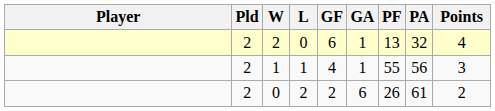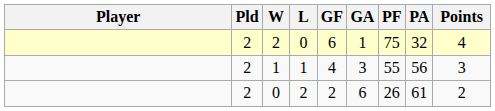(392, 42) 13 -> (392, 42) 75
(362, 67) 1 -> (362, 67) 3
